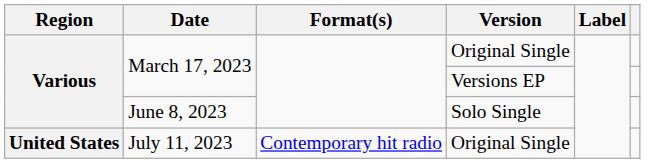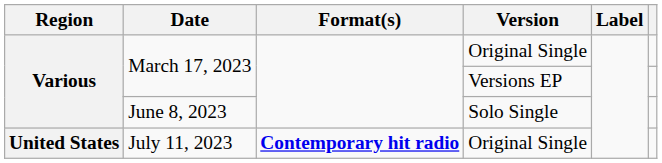(351, 142) normal -> (360, 142) bold
